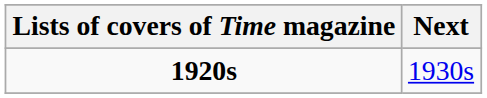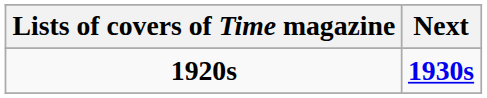(441, 70) normal -> (441, 70) bold
